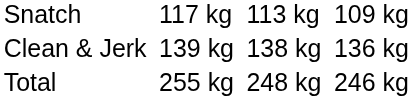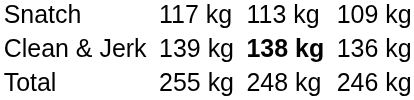(284, 48) normal -> (285, 48) bold
